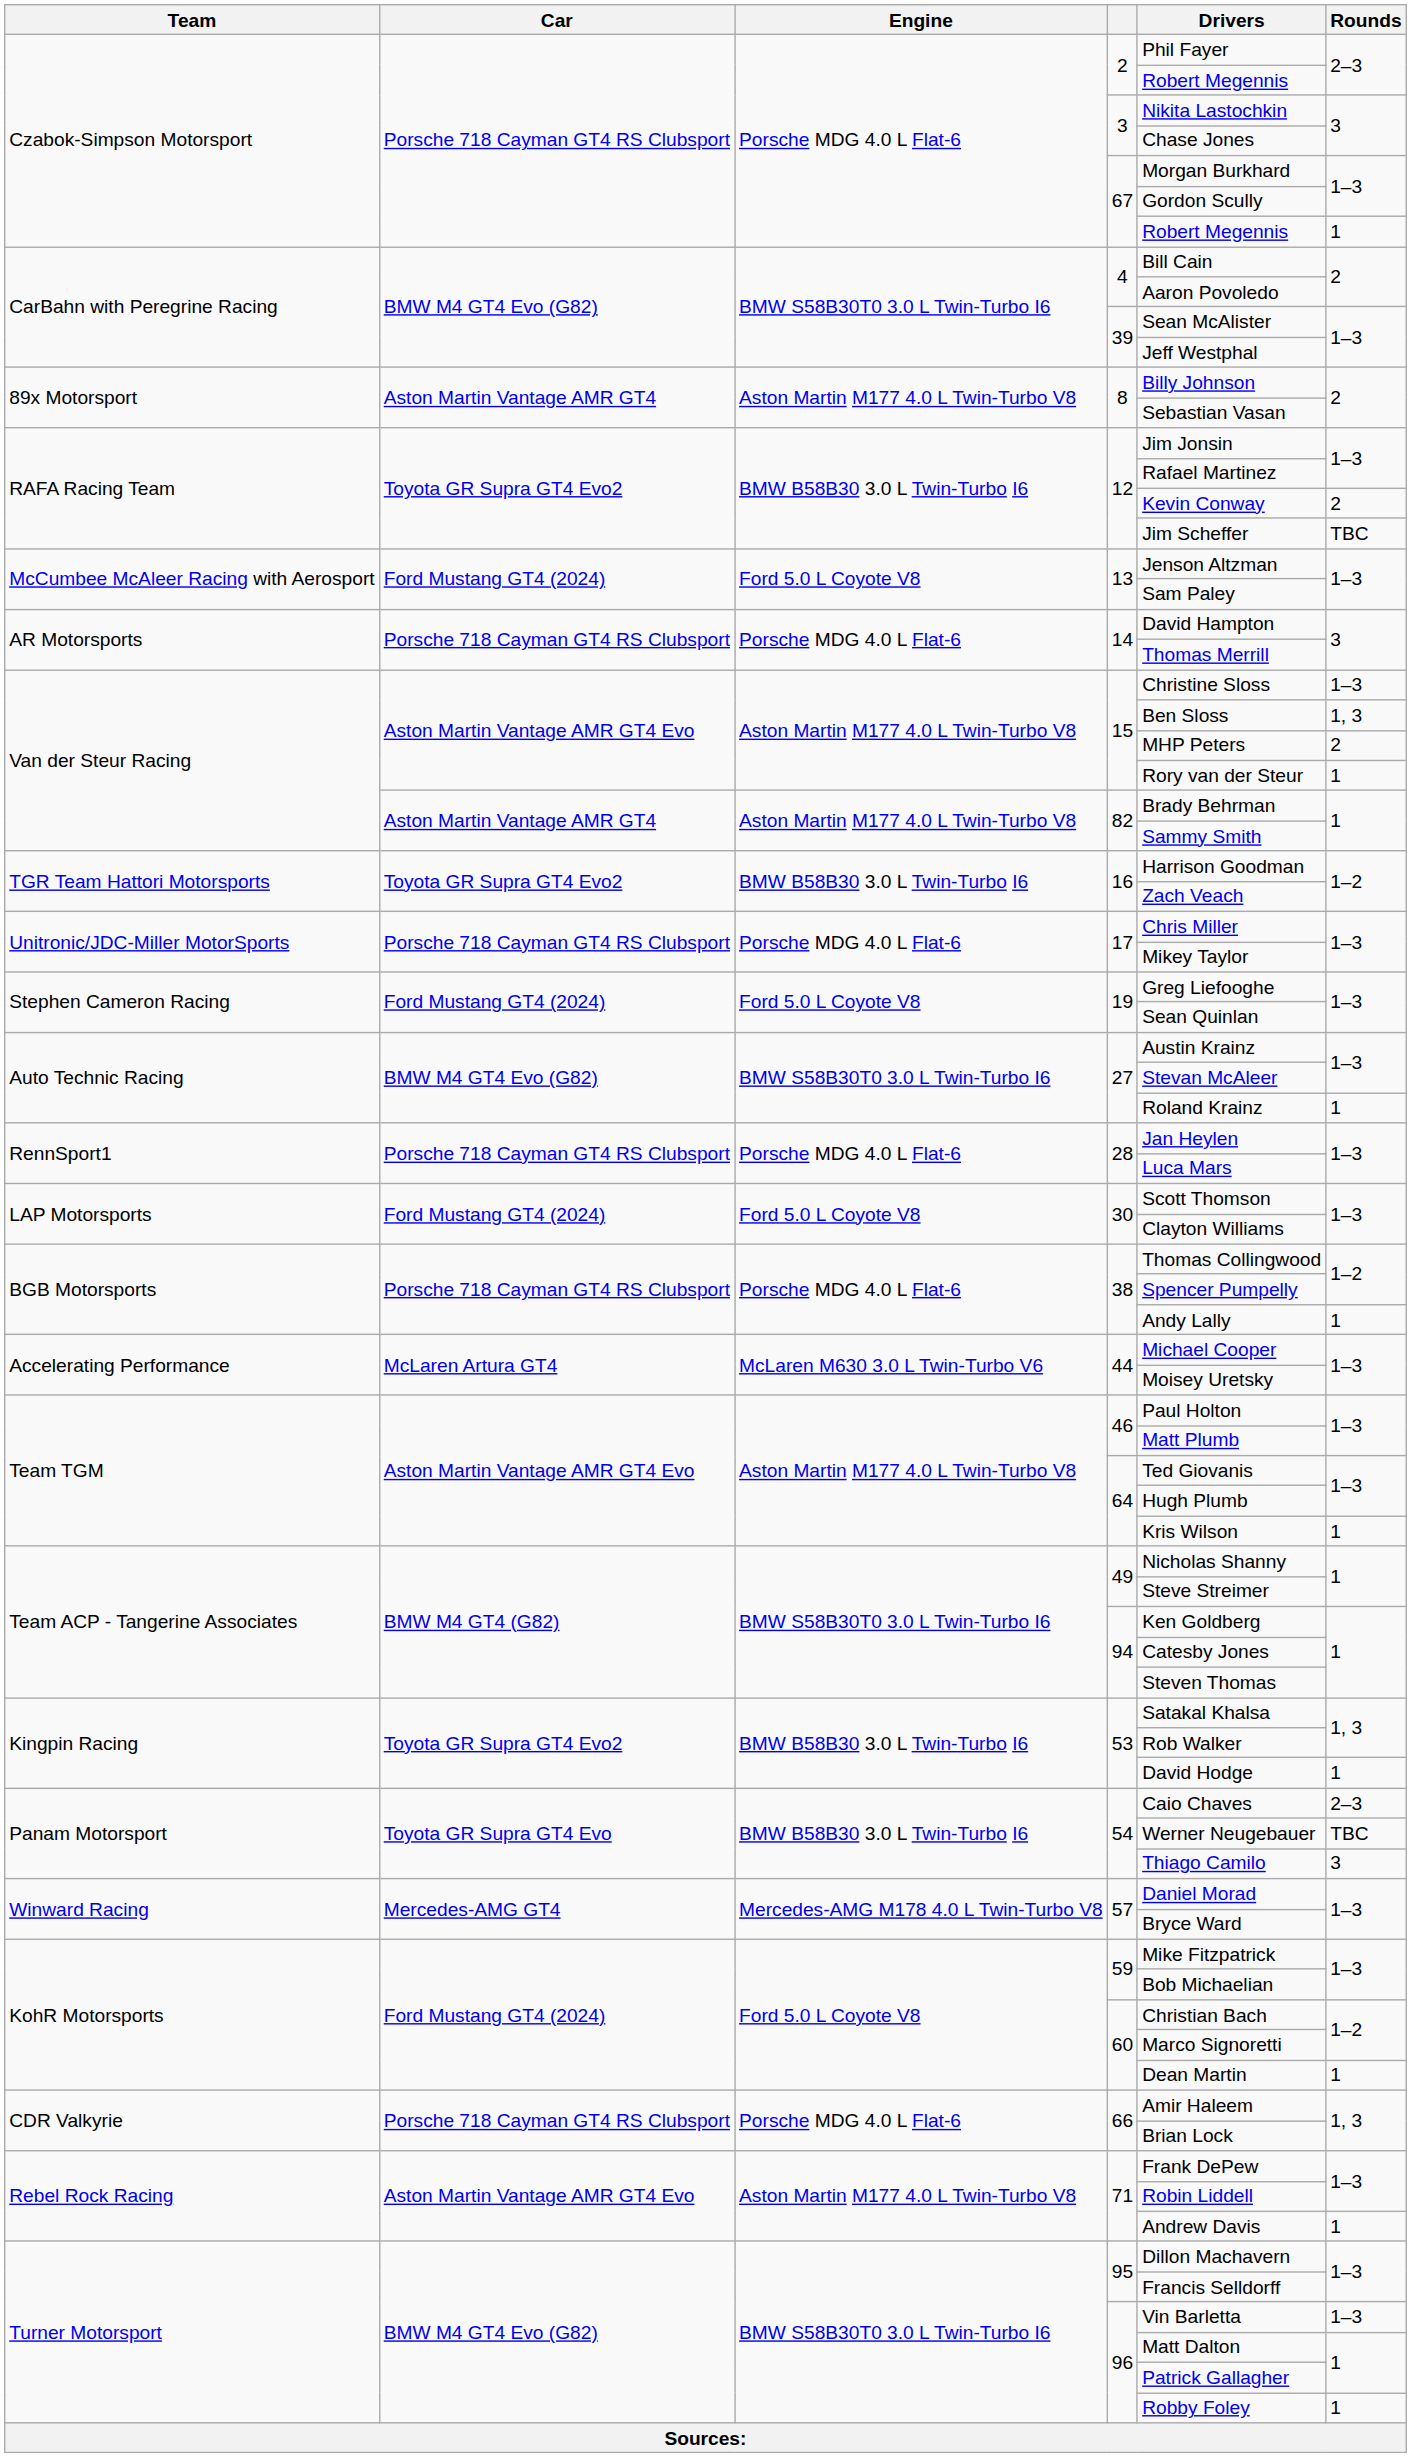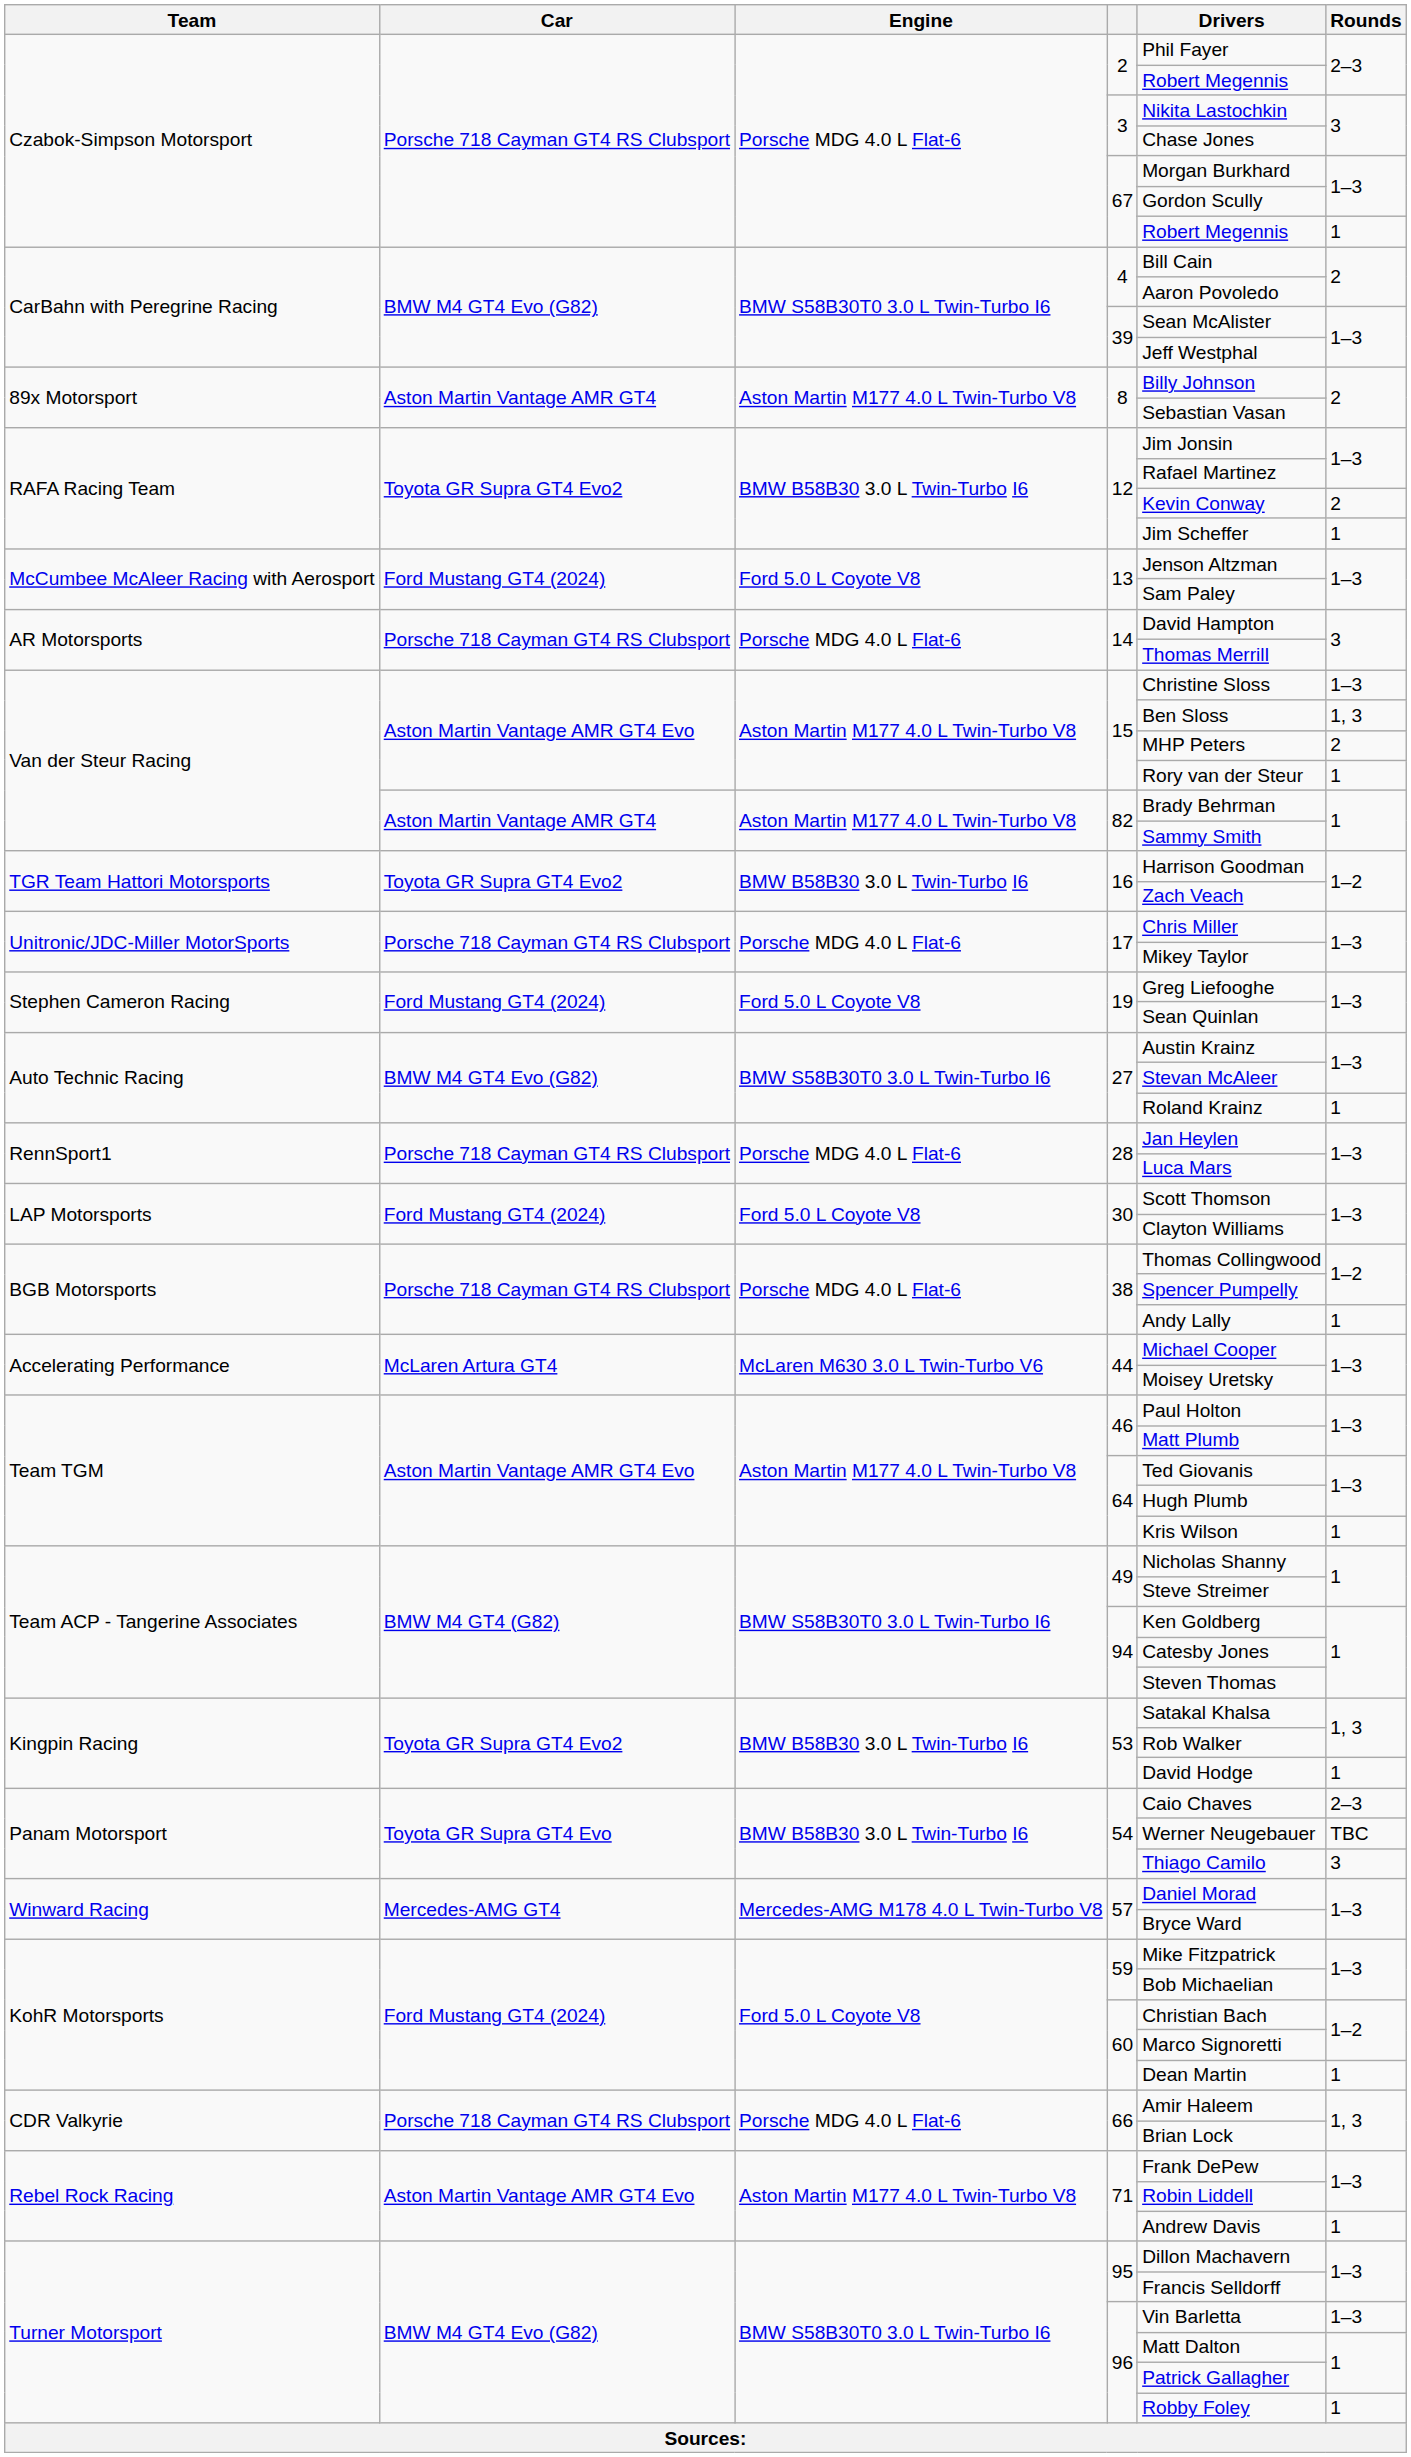(1349, 533) TBC -> (1336, 533) 1
